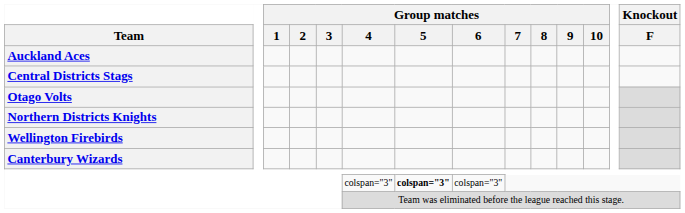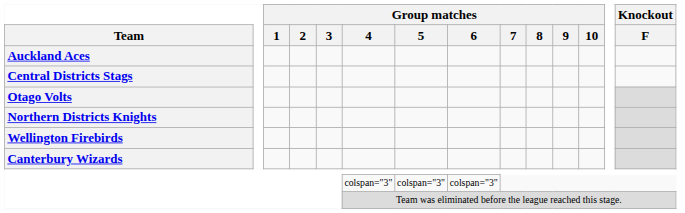(423, 183) bold -> (421, 183) normal
